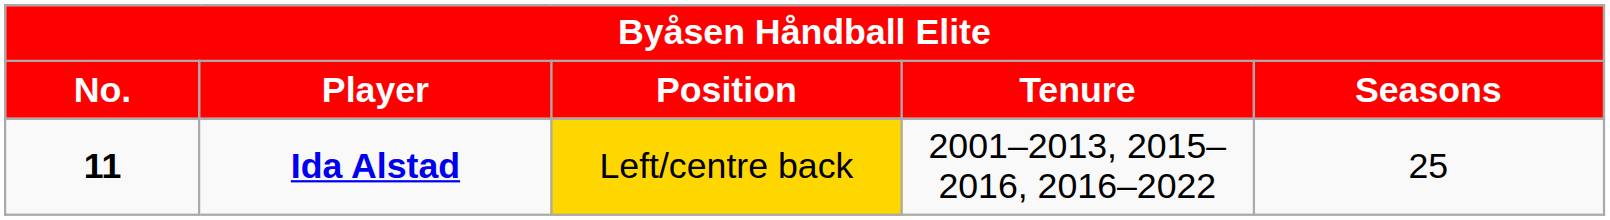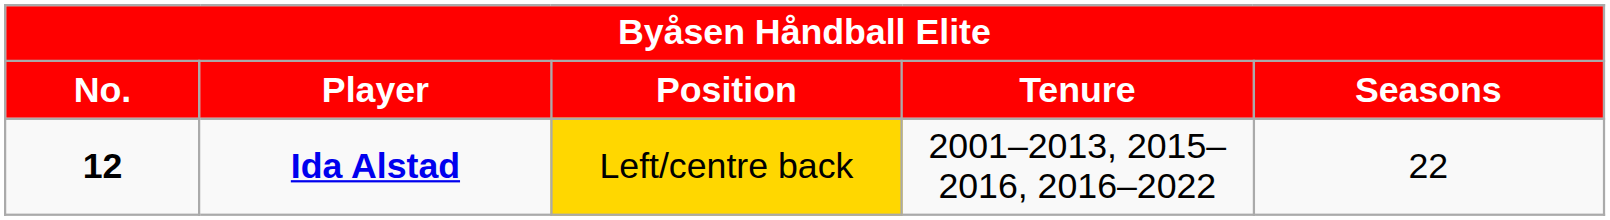(103, 166) 11 -> (103, 166) 12
(1428, 166) 25 -> (1428, 166) 22
